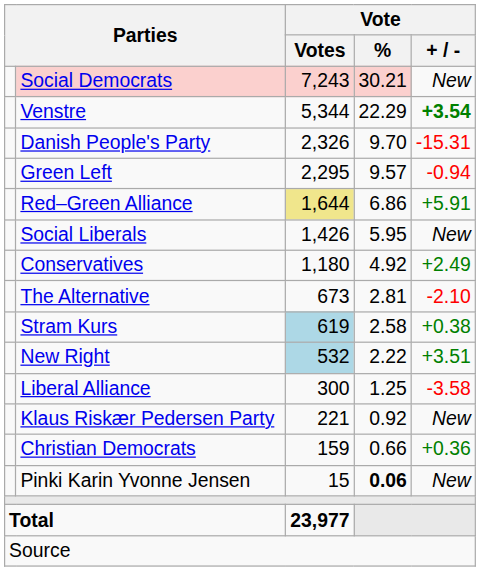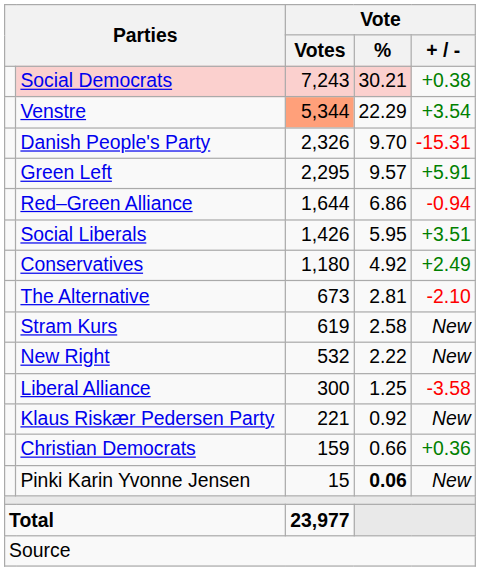(451, 81) New -> (446, 81) +0.38
(325, 111) no background -> (325, 111) lightsalmon background
(446, 111) bold -> (446, 111) normal
(449, 173) -0.94 -> (446, 173) +5.91
(325, 204) khaki background -> (325, 204) no background
(446, 204) +5.91 -> (449, 204) -0.94
(451, 234) New -> (446, 234) +3.51
(333, 326) lightblue background -> (333, 326) no background
(446, 326) +0.38 -> (451, 326) New
(333, 357) lightblue background -> (333, 357) no background
(446, 357) +3.51 -> (451, 357) New
